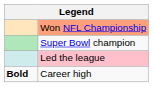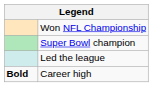(93, 27) lightsalmon background -> (93, 27) no background
(73, 58) pink background -> (73, 58) no background
